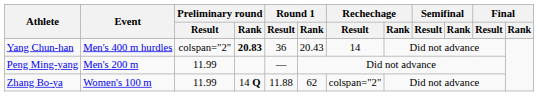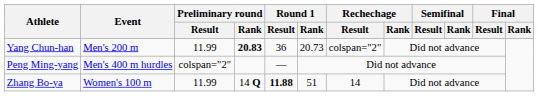(128, 47) Men's 400 m hurdles -> (111, 47) Men's 200 m
(205, 47) colspan="2" -> (205, 47) 11.99
(312, 47) 20.43 -> (312, 47) 20.73
(355, 47) 14 -> (355, 47) colspan="2"
(111, 65) Men's 200 m -> (128, 65) Men's 400 m hurdles
(205, 65) 11.99 -> (205, 65) colspan="2"
(281, 83) normal -> (281, 83) bold
(312, 83) 62 -> (312, 83) 51
(355, 83) colspan="2" -> (355, 83) 14
